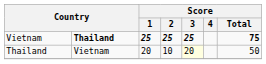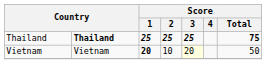(24, 39) Vietnam -> (27, 39) Thailand
(27, 52) Thailand -> (24, 52) Vietnam
(146, 52) normal -> (146, 52) bold
